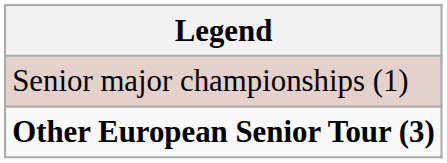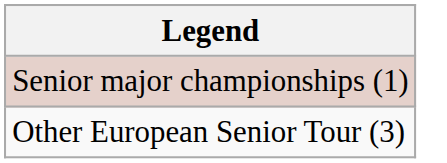(223, 131) bold -> (209, 131) normal
